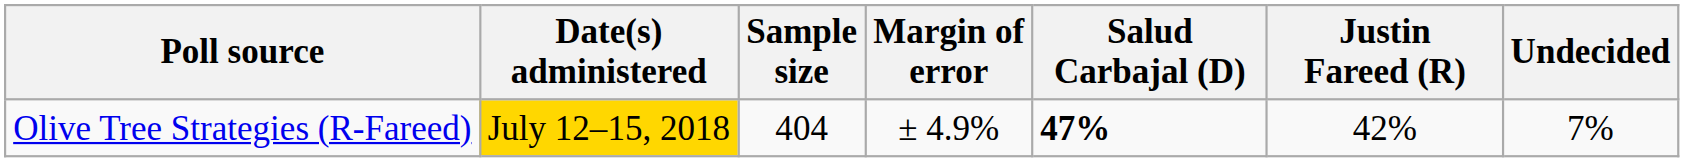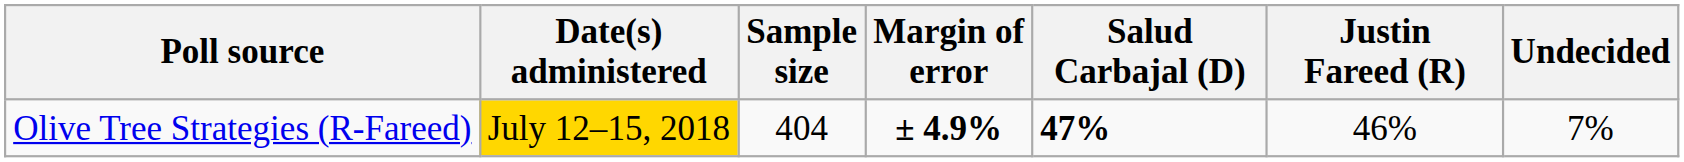(949, 127) normal -> (949, 127) bold
(1385, 127) 42% -> (1385, 127) 46%
